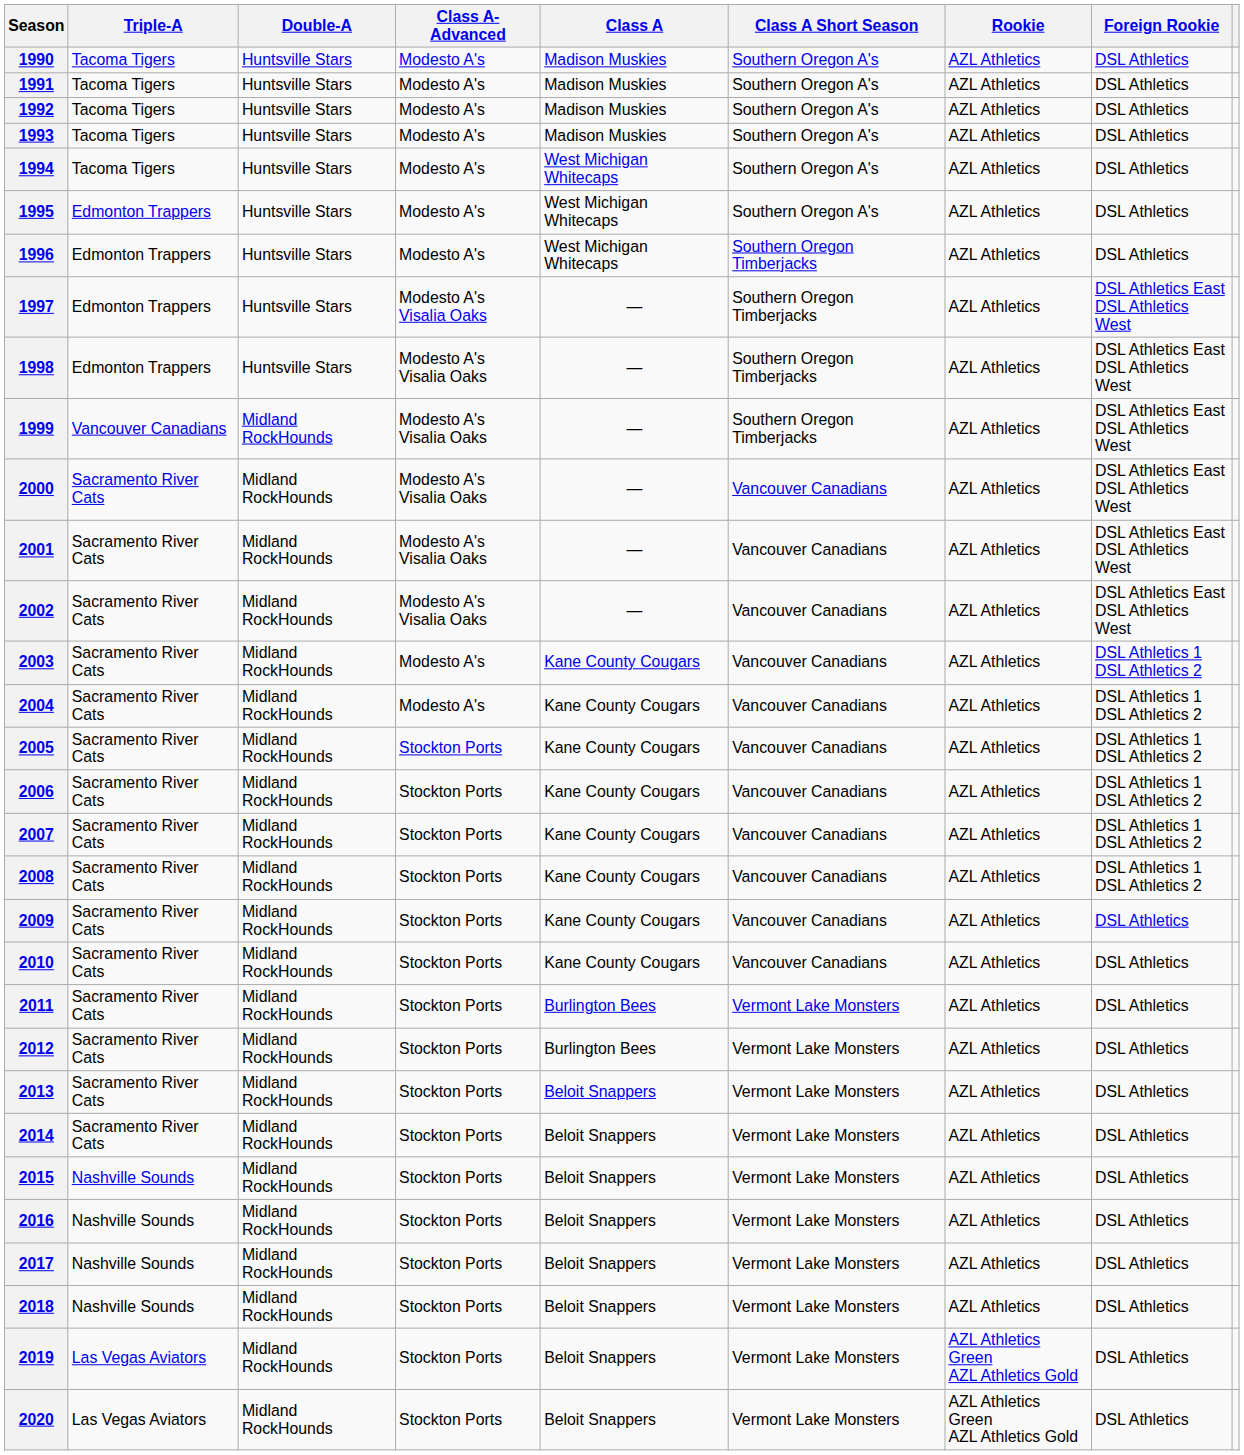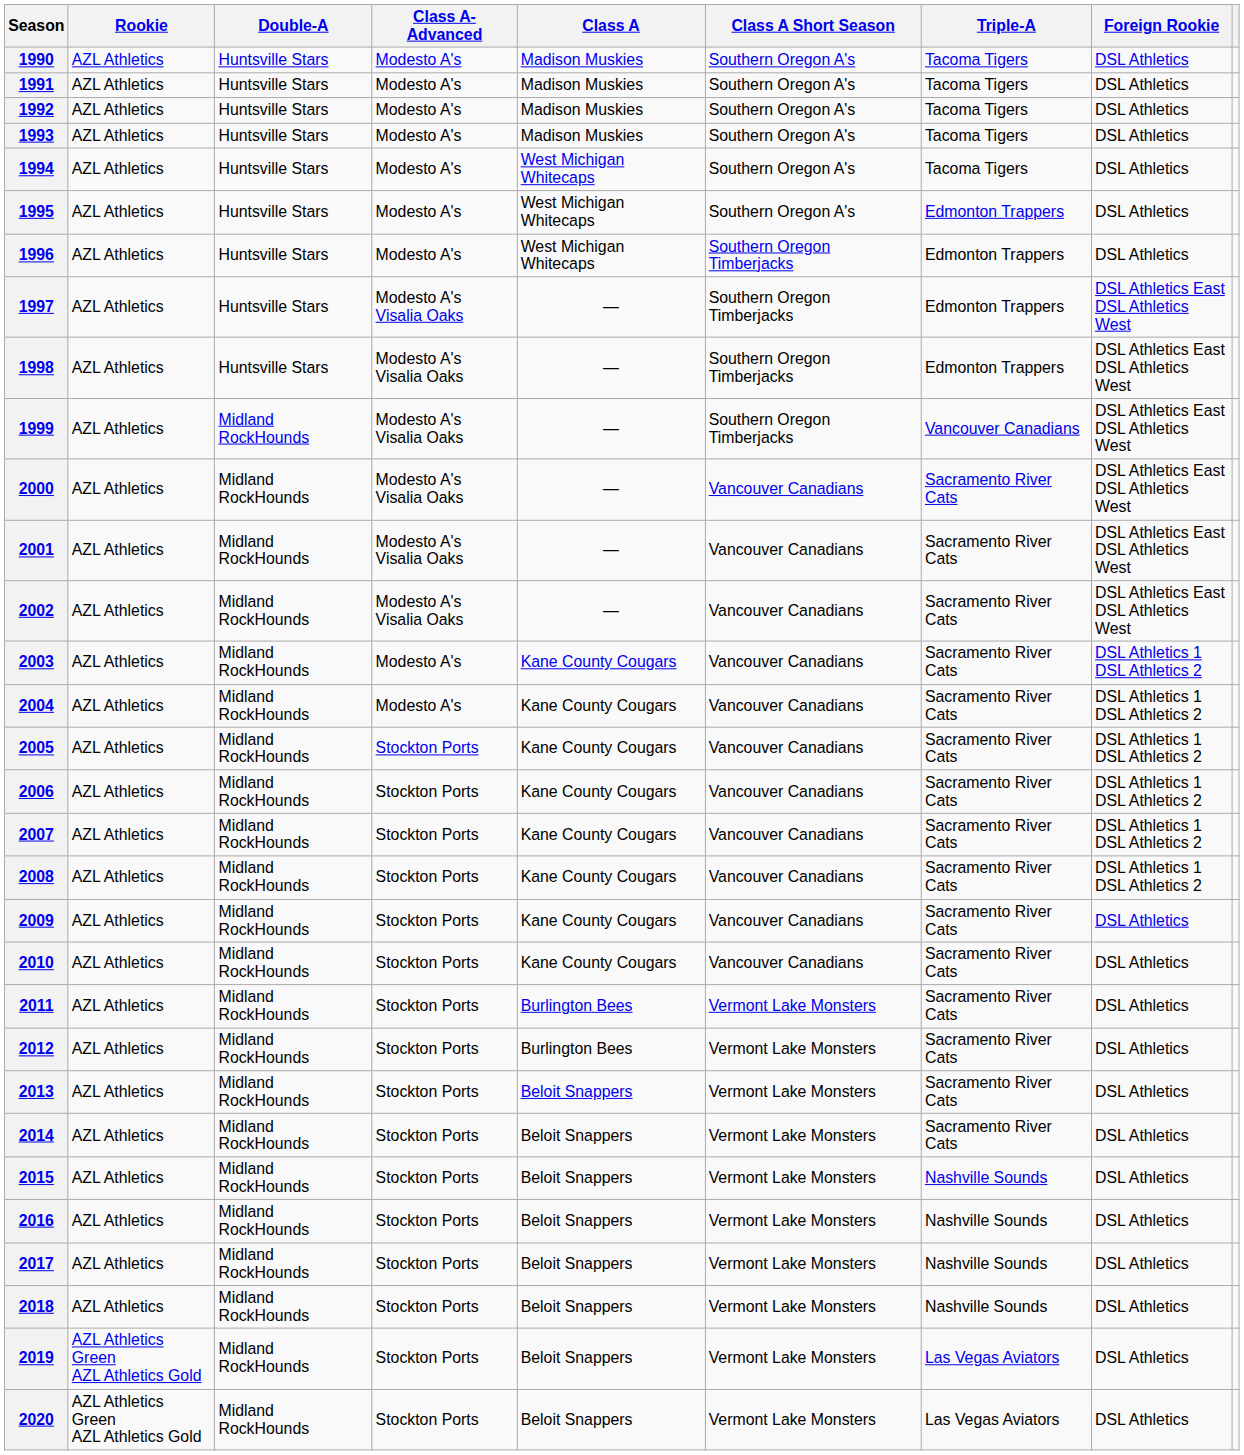columns swapped: (153, 25) <-> (1018, 25)
